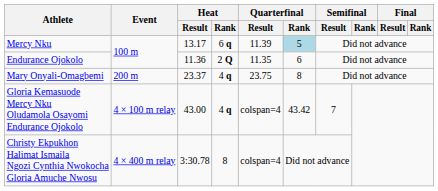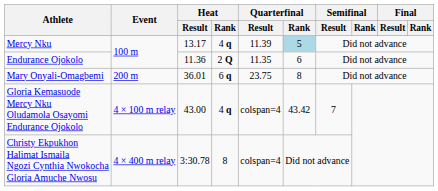(225, 44) 6 q -> (225, 44) 4 q
(195, 76) 23.37 -> (195, 76) 36.01
(225, 76) 4 q -> (225, 76) 6 q
